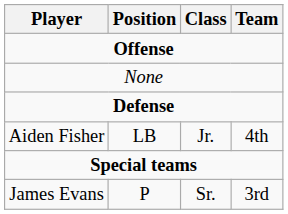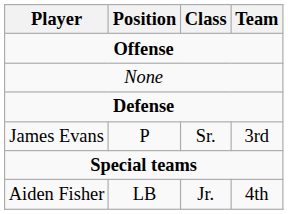rows swapped: (57, 135) <-> (57, 194)
